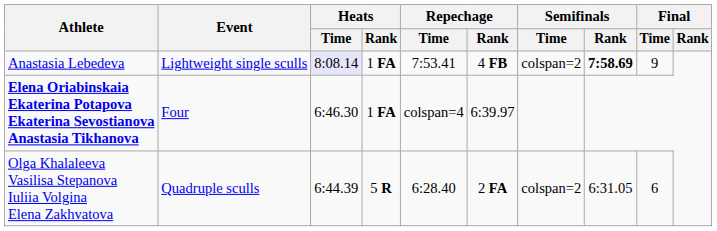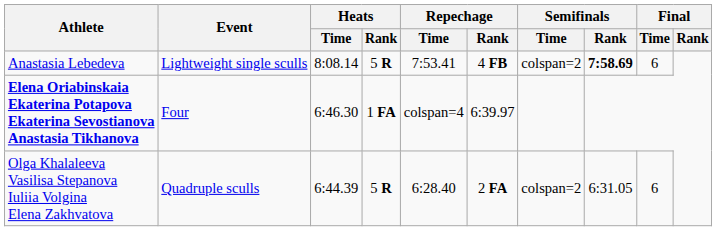(336, 63) lavender background -> (336, 63) no background
(381, 63) 1 FA -> (381, 63) 5 R
(655, 63) 9 -> (655, 63) 6
